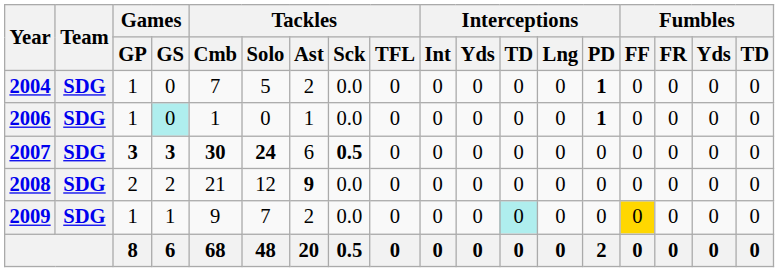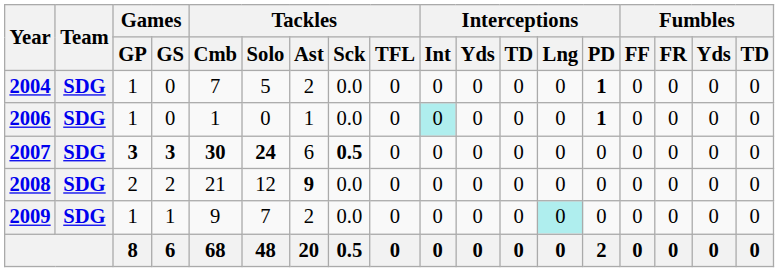(170, 119) paleturquoise background -> (170, 119) no background
(438, 119) no background -> (438, 119) paleturquoise background
(519, 217) paleturquoise background -> (519, 217) no background
(560, 217) no background -> (560, 217) paleturquoise background
(637, 217) gold background -> (637, 217) no background
